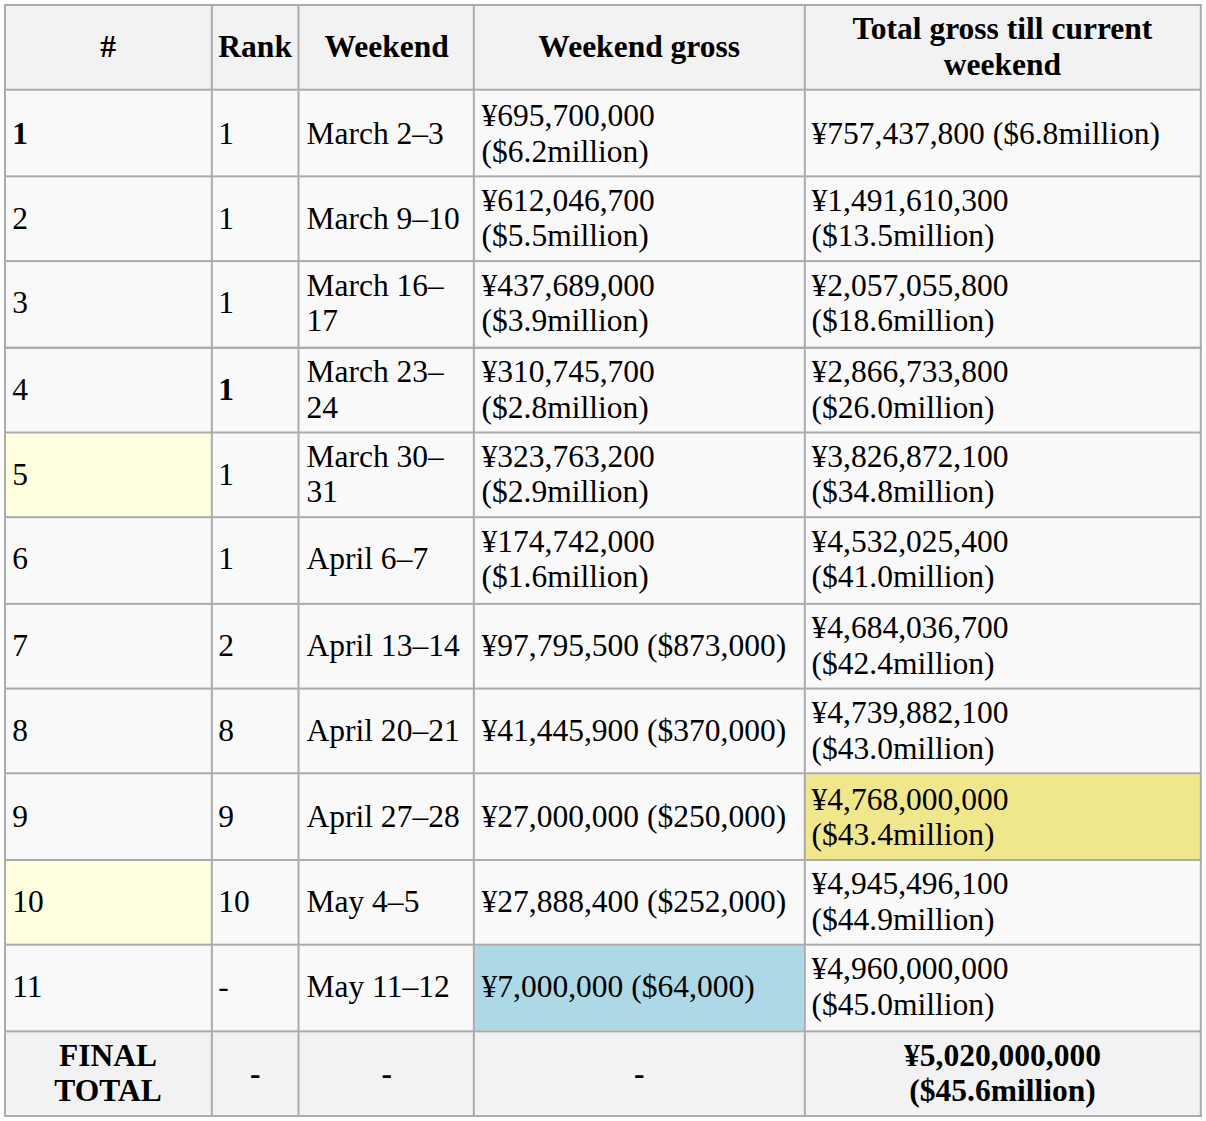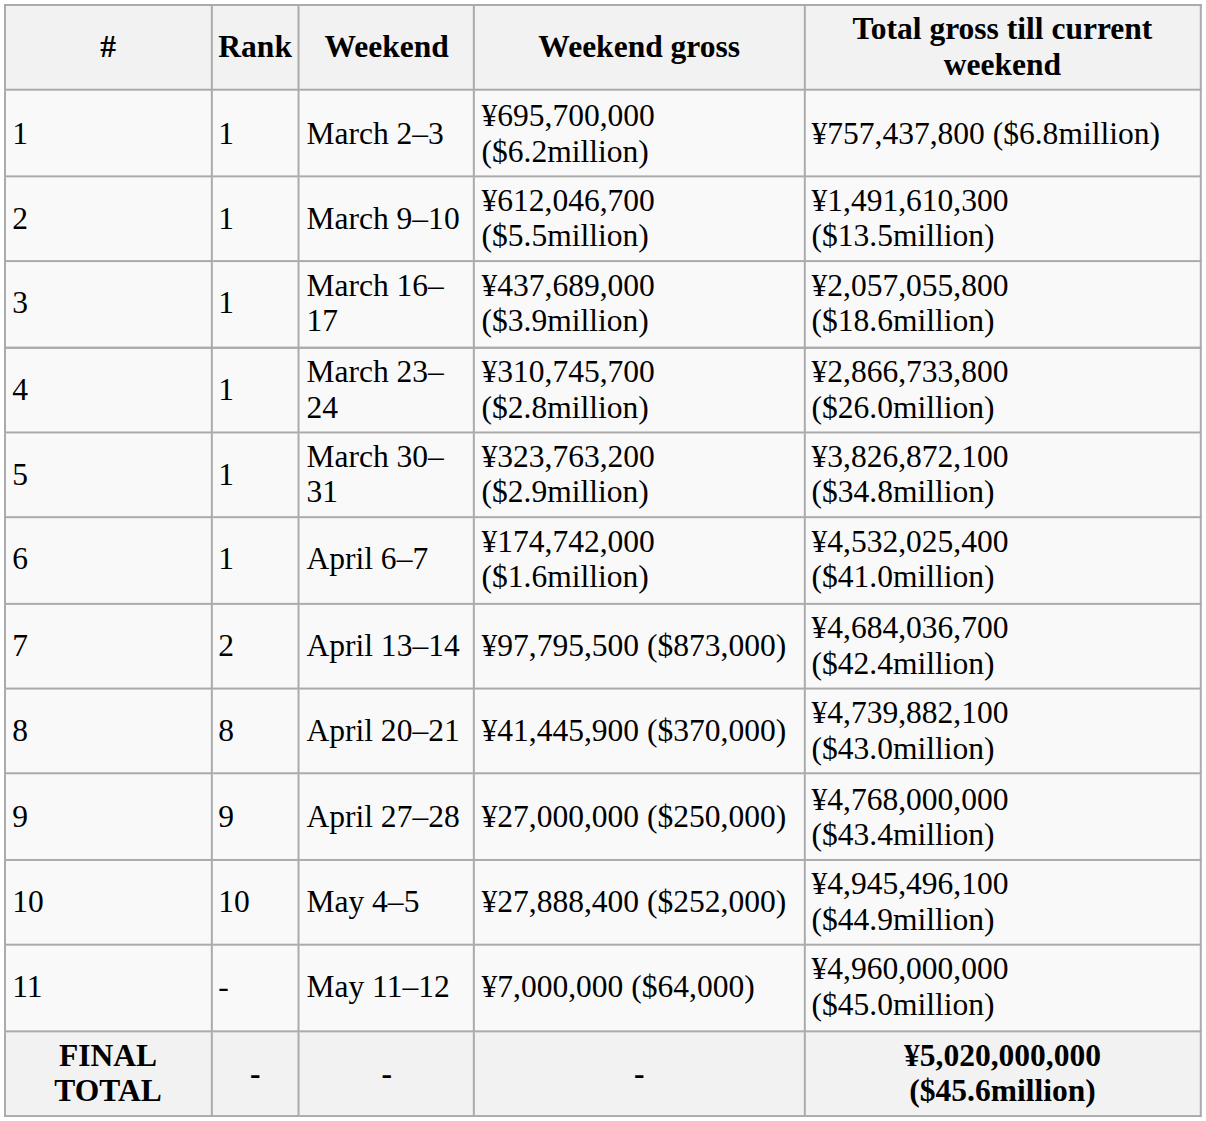(20, 132) bold -> (20, 132) normal
(226, 389) bold -> (226, 389) normal
(20, 474) lightyellow background -> (20, 474) no background
(910, 816) khaki background -> (910, 816) no background
(28, 901) lightyellow background -> (28, 901) no background
(618, 987) lightblue background -> (618, 987) no background
